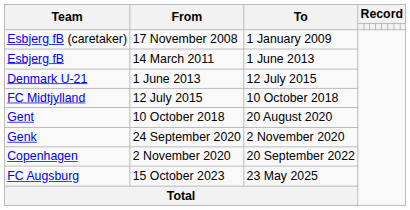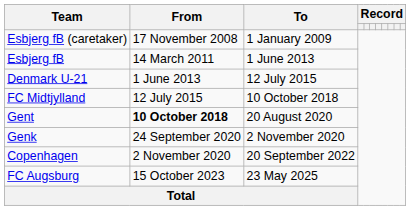(179, 117) normal -> (180, 117) bold
